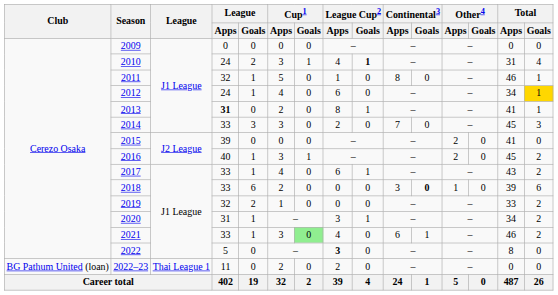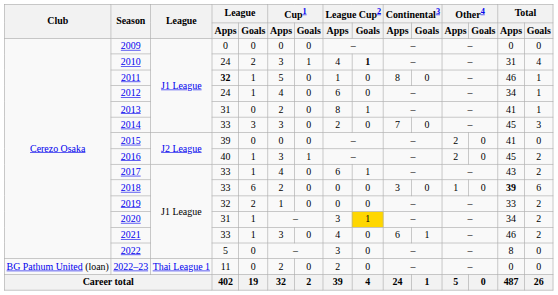(226, 77) normal -> (226, 77) bold
(539, 93) gold background -> (539, 93) no background
(226, 109) bold -> (226, 109) normal
(427, 188) bold -> (427, 188) normal
(511, 188) normal -> (511, 188) bold
(368, 219) no background -> (368, 219) gold background
(309, 235) lightgreen background -> (309, 235) no background
(338, 251) bold -> (338, 251) normal
